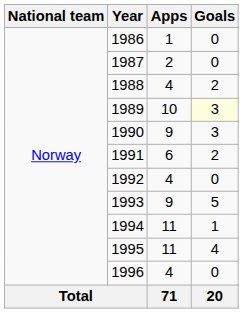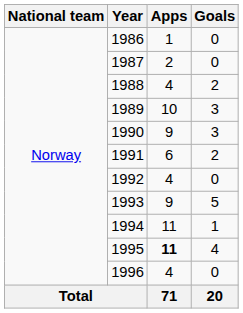(215, 109) lightyellow background -> (215, 109) no background
(169, 249) normal -> (169, 249) bold
